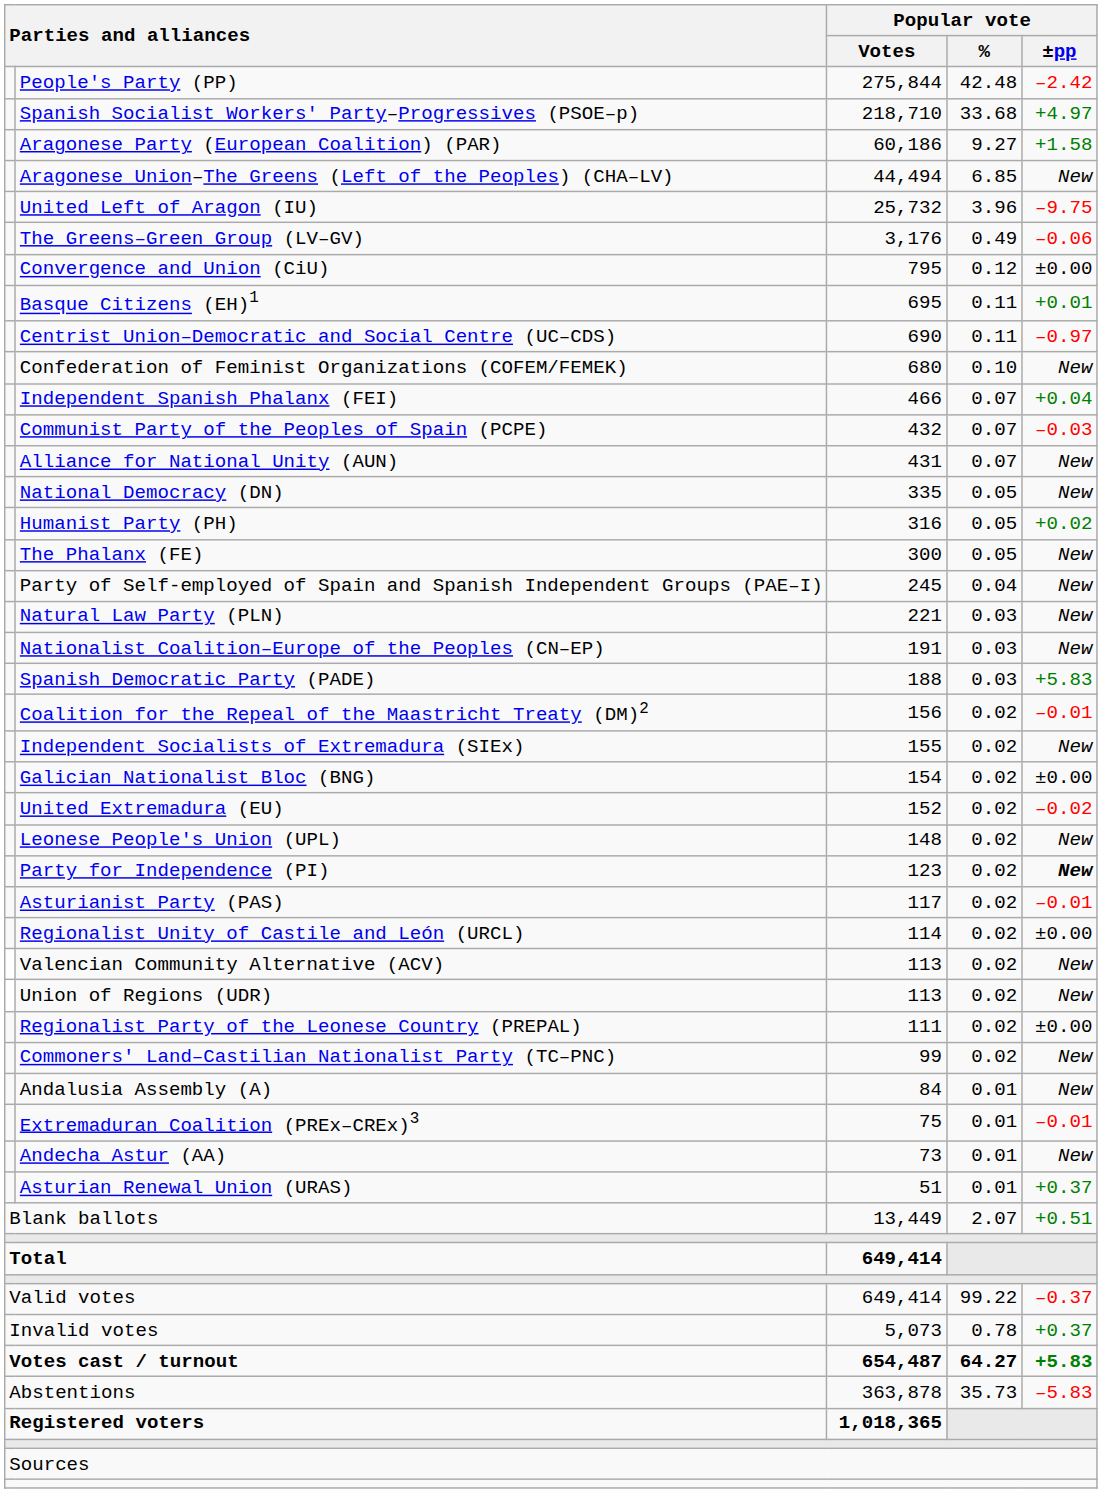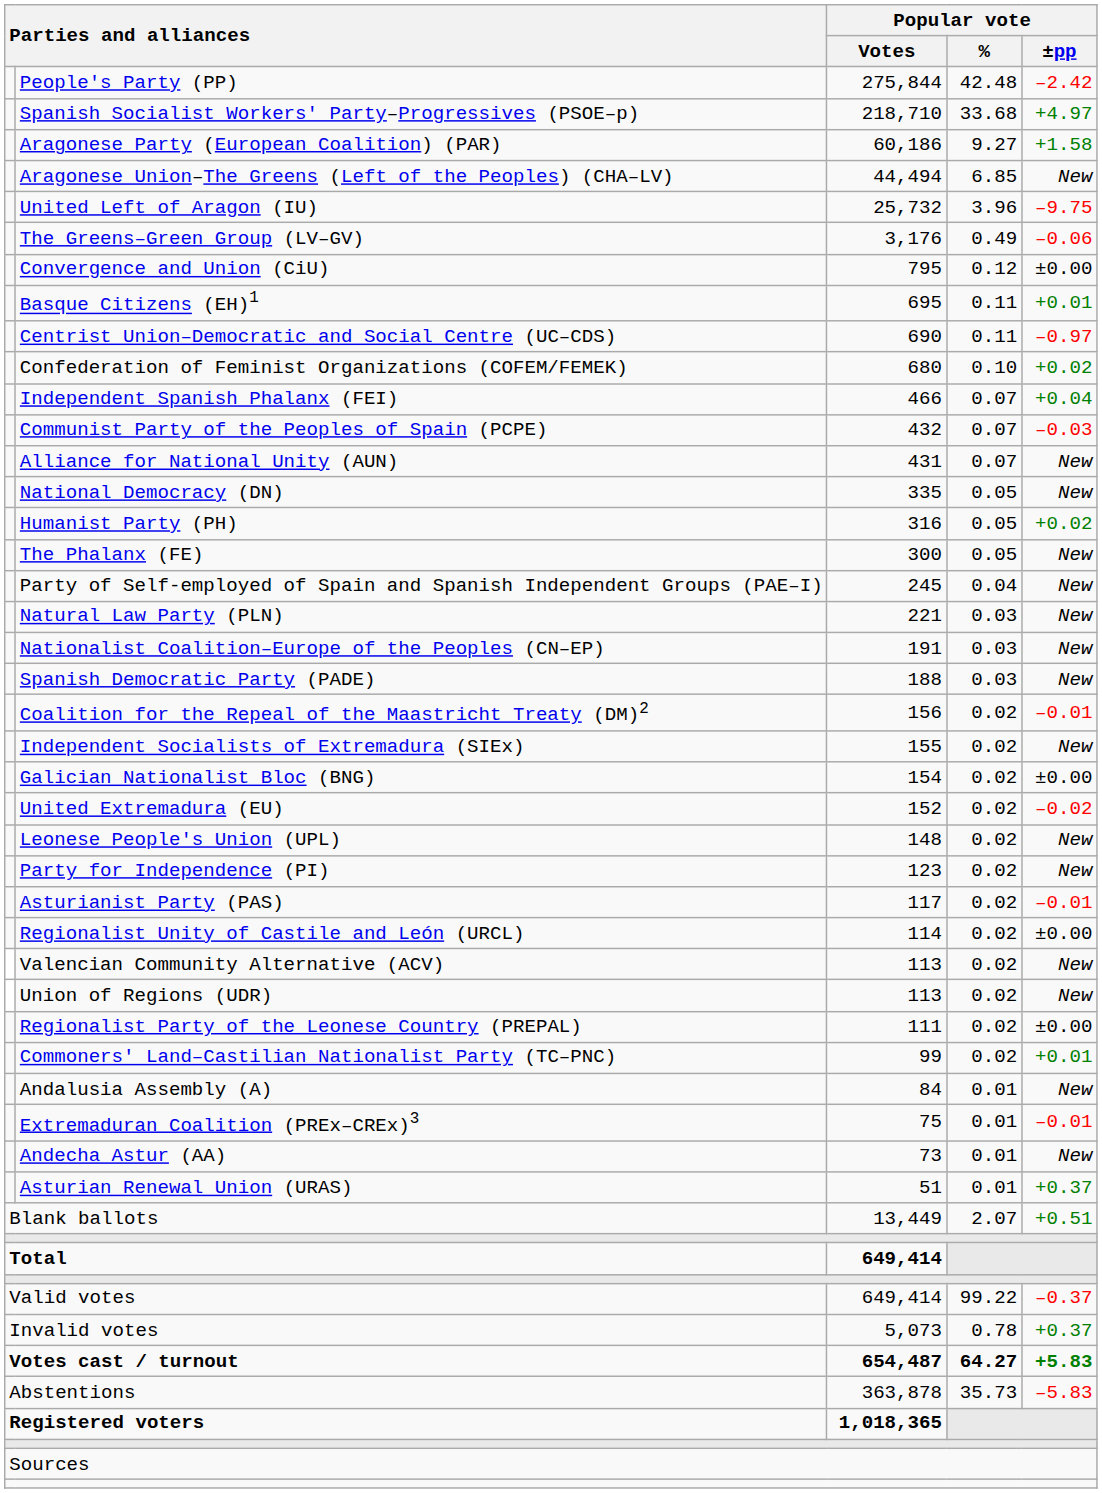(1075, 368) New -> (1064, 368) +0.02
(1064, 679) +5.83 -> (1075, 679) New
(1075, 871) bold -> (1075, 871) normal
(1075, 1058) New -> (1064, 1058) +0.01
